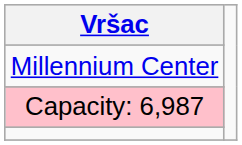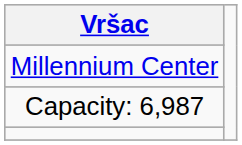(115, 106) pink background -> (115, 106) no background
